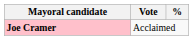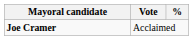(31, 27) pink background -> (31, 27) no background
